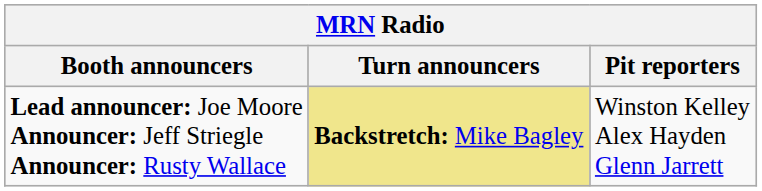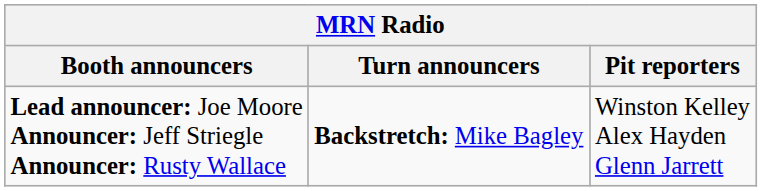(449, 136) khaki background -> (449, 136) no background
